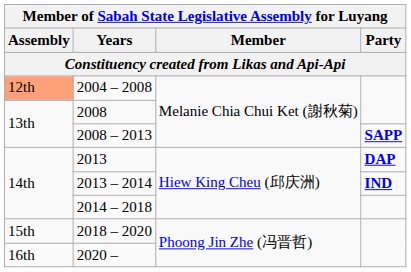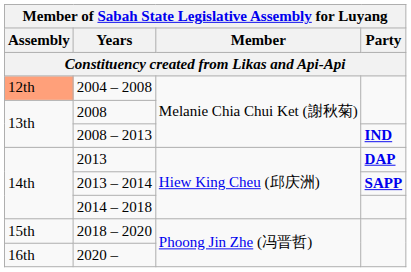(383, 135) SAPP -> (378, 135) IND
(378, 183) IND -> (383, 183) SAPP
